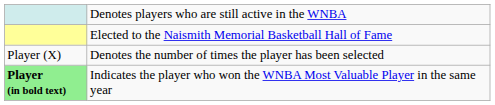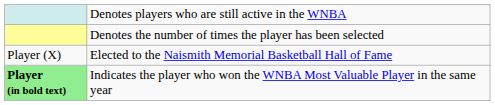(241, 34) Elected to the Naismith Memorial Basketball Hall of Fame -> (237, 34) Denotes the number of times the player has been selected
(237, 55) Denotes the number of times the player has been selected -> (241, 55) Elected to the Naismith Memorial Basketball Hall of Fame
